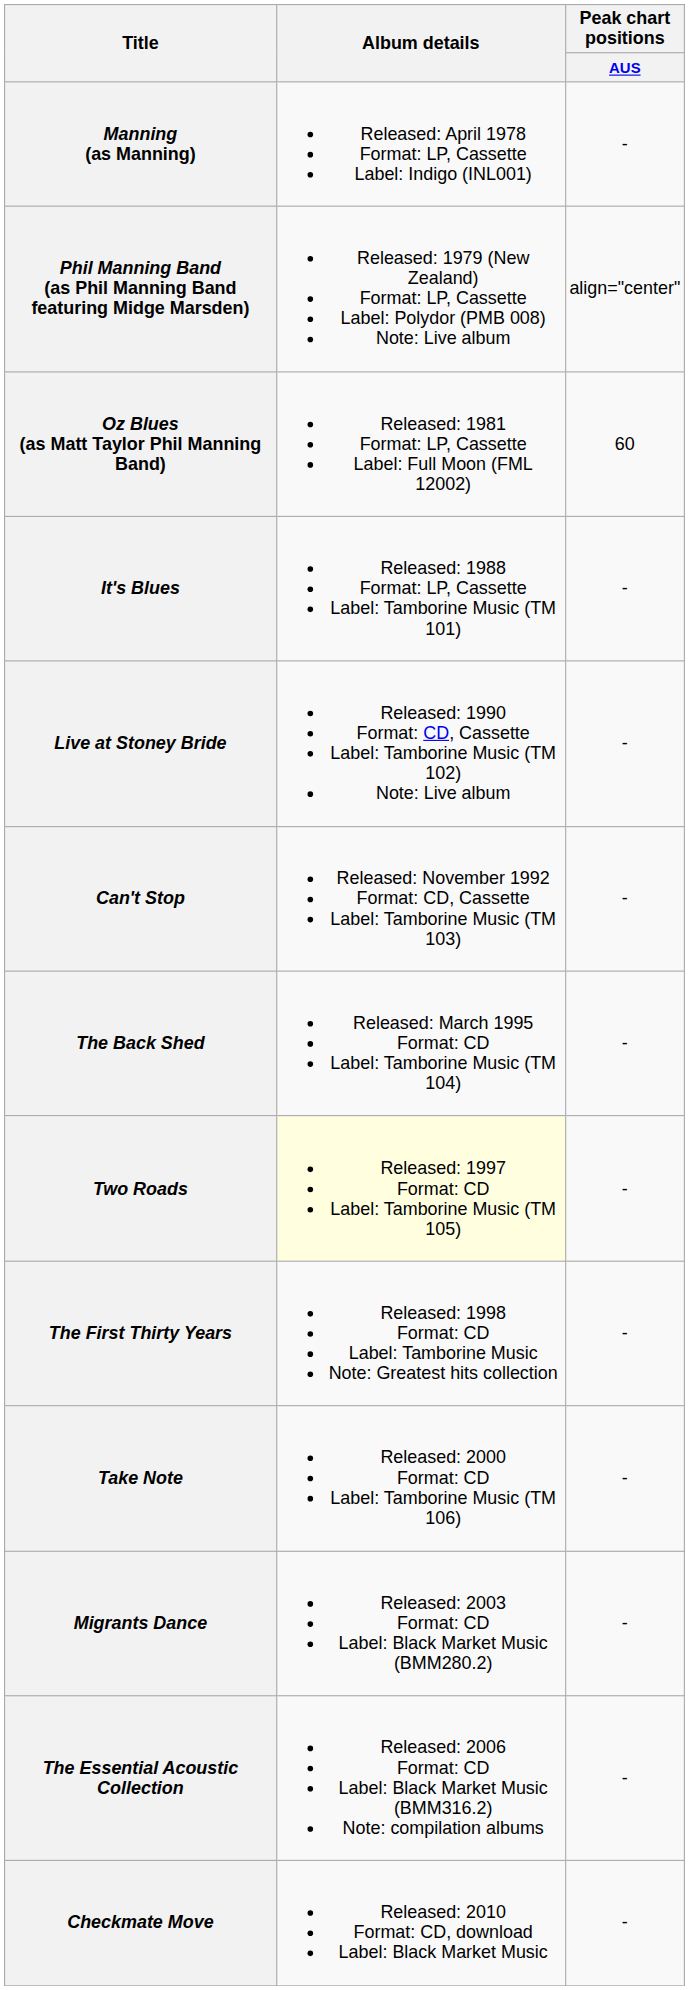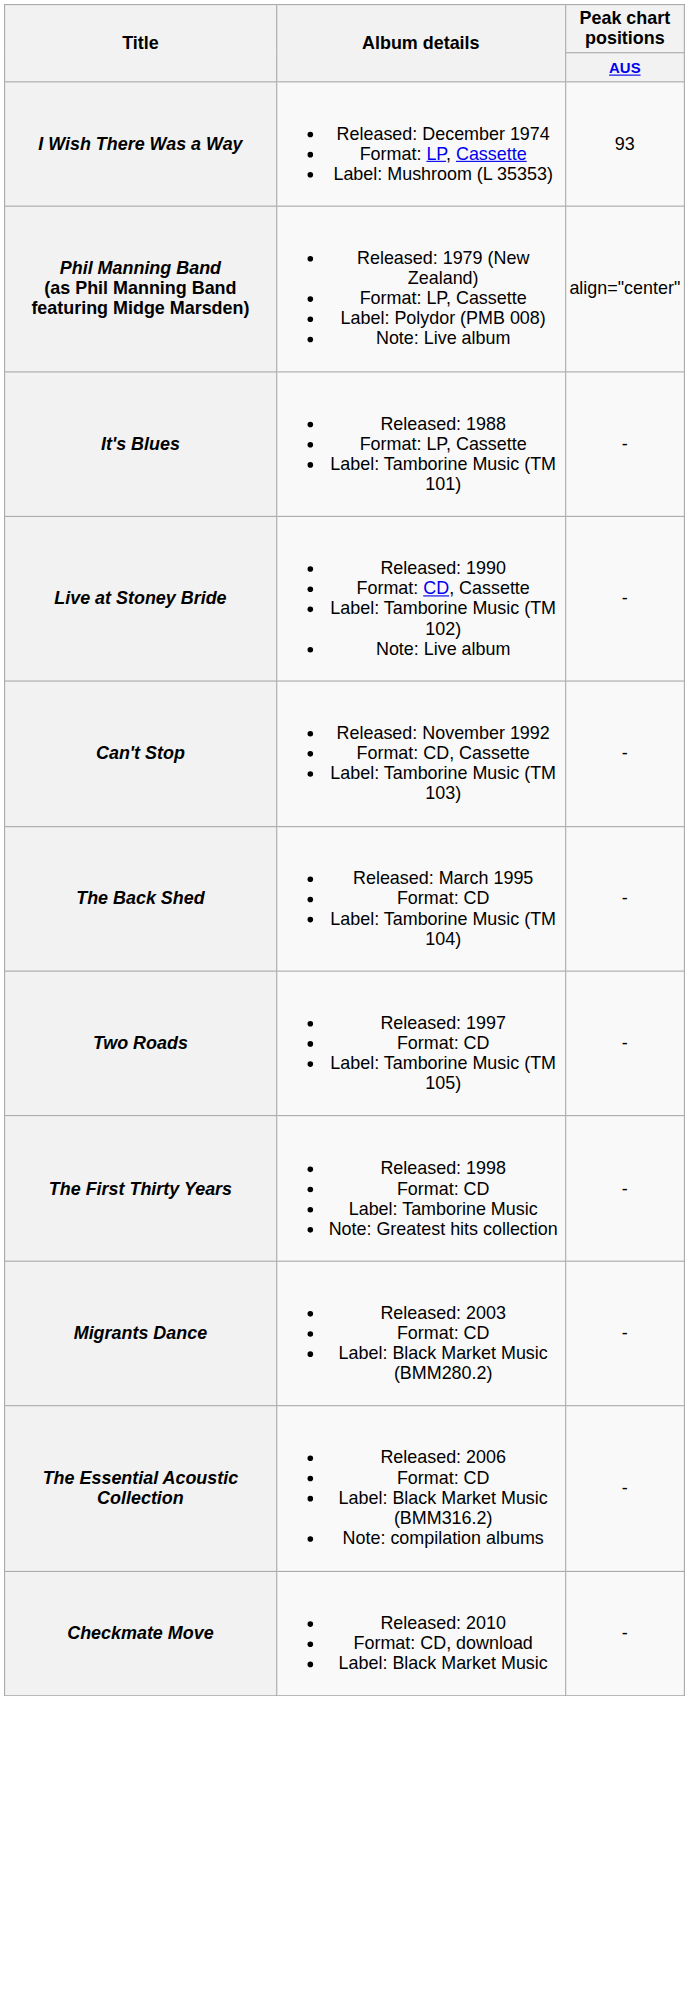+ row: (140, 143)
- row: (140, 143)
- row: (140, 443)
(421, 1199) lightyellow background -> (421, 1054) no background
- row: (140, 1478)
